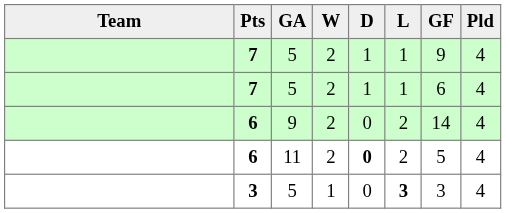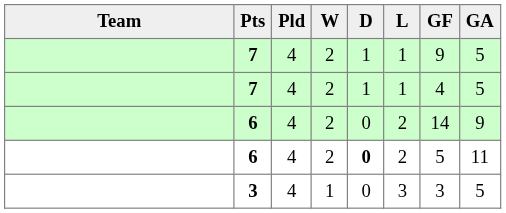columns swapped: (480, 21) <-> (292, 21)
(441, 89) 6 -> (440, 89) 4
(403, 191) bold -> (402, 191) normal
